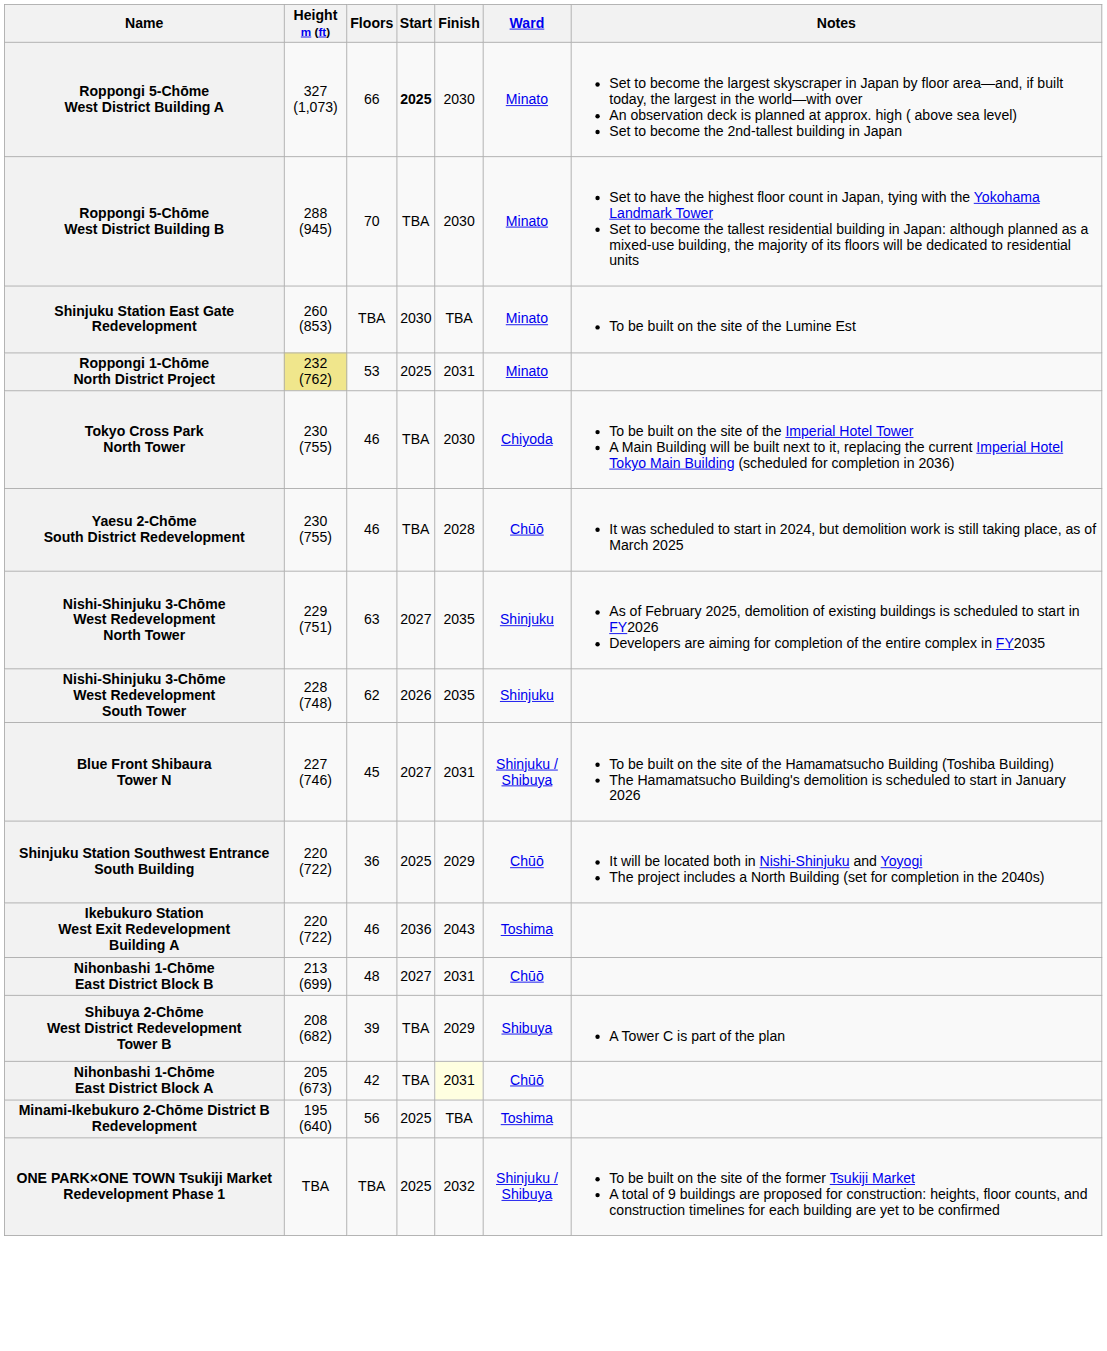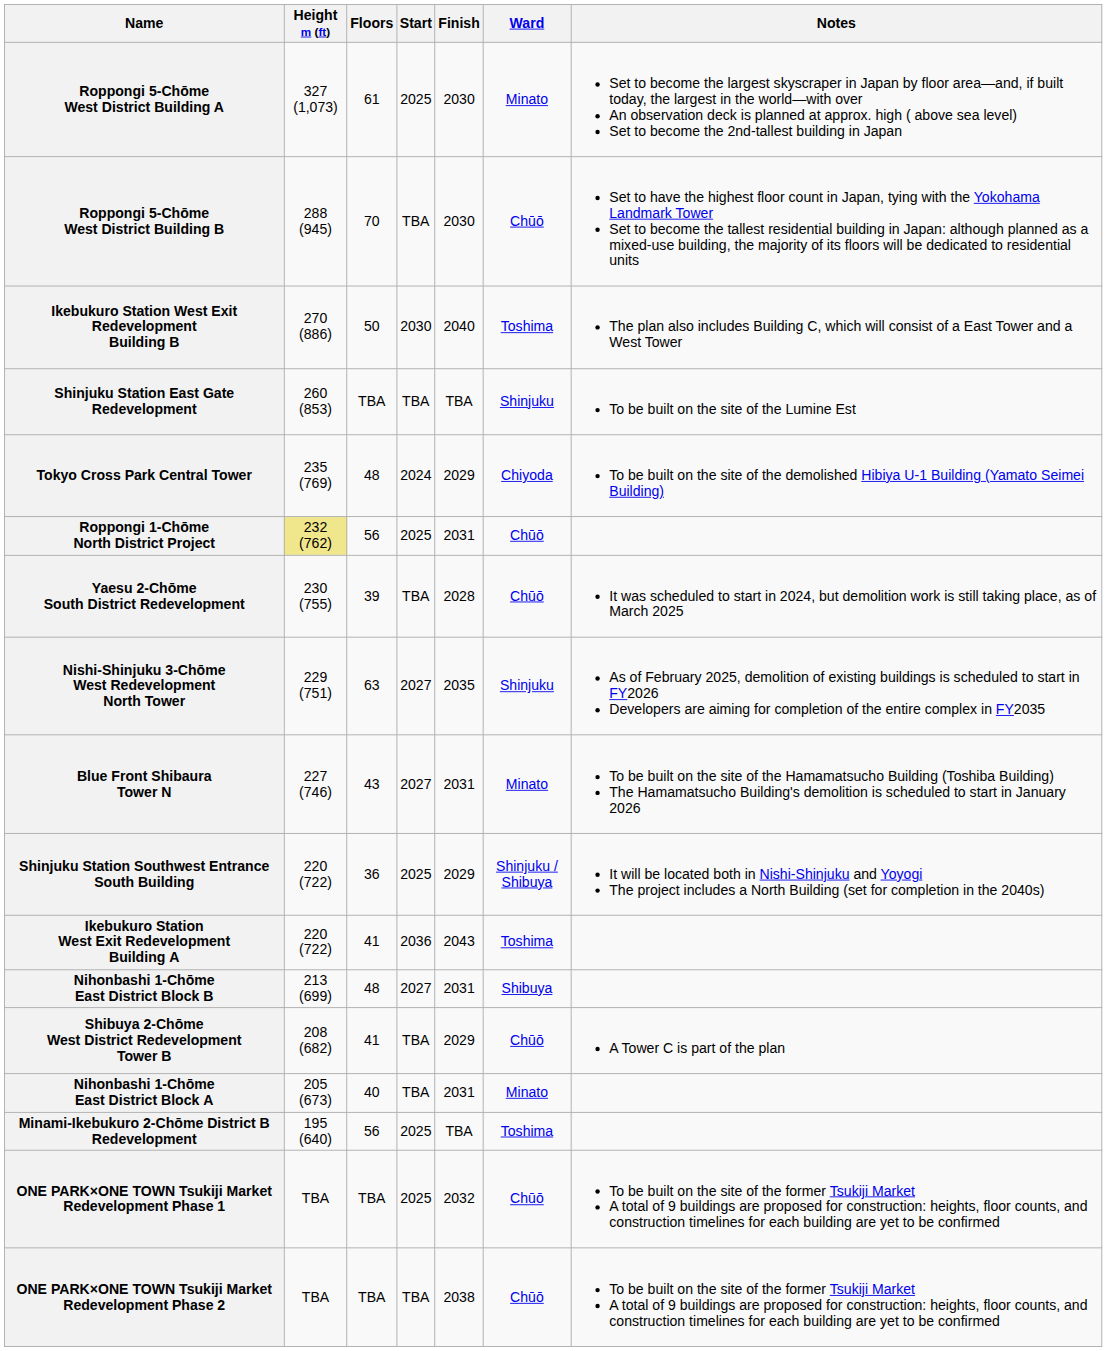(372, 99) 66 -> (372, 99) 61
(416, 99) bold -> (416, 99) normal
(527, 221) Minato -> (527, 221) Chūō
+ row: (144, 327)
(416, 319) 2030 -> (416, 401) TBA
(527, 319) Minato -> (527, 401) Shinjuku
+ row: (144, 475)
(372, 371) 53 -> (372, 535) 56
(527, 371) Minato -> (527, 535) Chūō
- row: (144, 439)
(372, 529) 46 -> (372, 596) 39
- row: (144, 695)
(372, 771) 45 -> (372, 784) 43
(527, 771) Shinjuku / Shibuya -> (527, 784) Minato
(527, 862) Chūō -> (527, 874) Shinjuku / Shibuya
(372, 930) 46 -> (372, 942) 41
(527, 976) Chūō -> (527, 988) Shibuya
(372, 1028) 39 -> (372, 1040) 41
(527, 1028) Shibuya -> (527, 1040) Chūō
(372, 1080) 42 -> (372, 1093) 40
(459, 1080) lightyellow background -> (459, 1093) no background
(527, 1080) Chūō -> (527, 1093) Minato
(527, 1186) Shinjuku / Shibuya -> (527, 1199) Chūō
+ row: (144, 1297)
